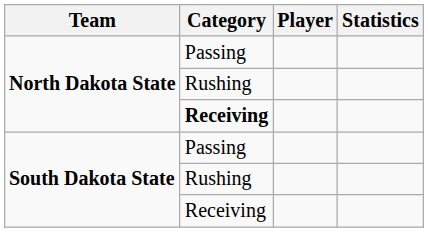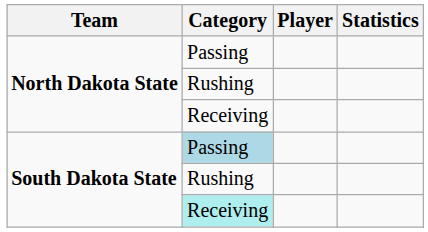(226, 115) bold -> (228, 115) normal
(215, 147) no background -> (218, 147) lightblue background
(225, 210) no background -> (228, 210) paleturquoise background
